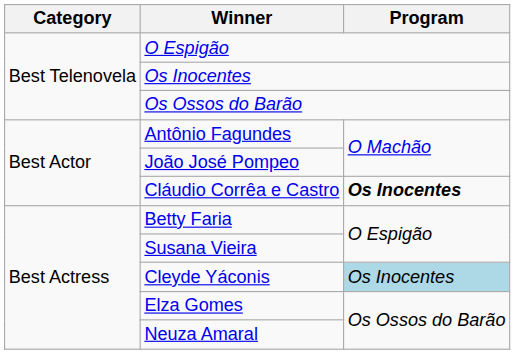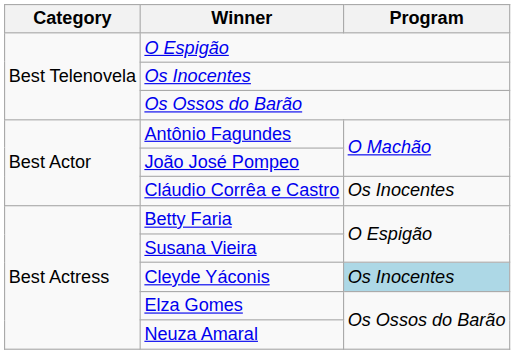(404, 190) bold -> (401, 190) normal
